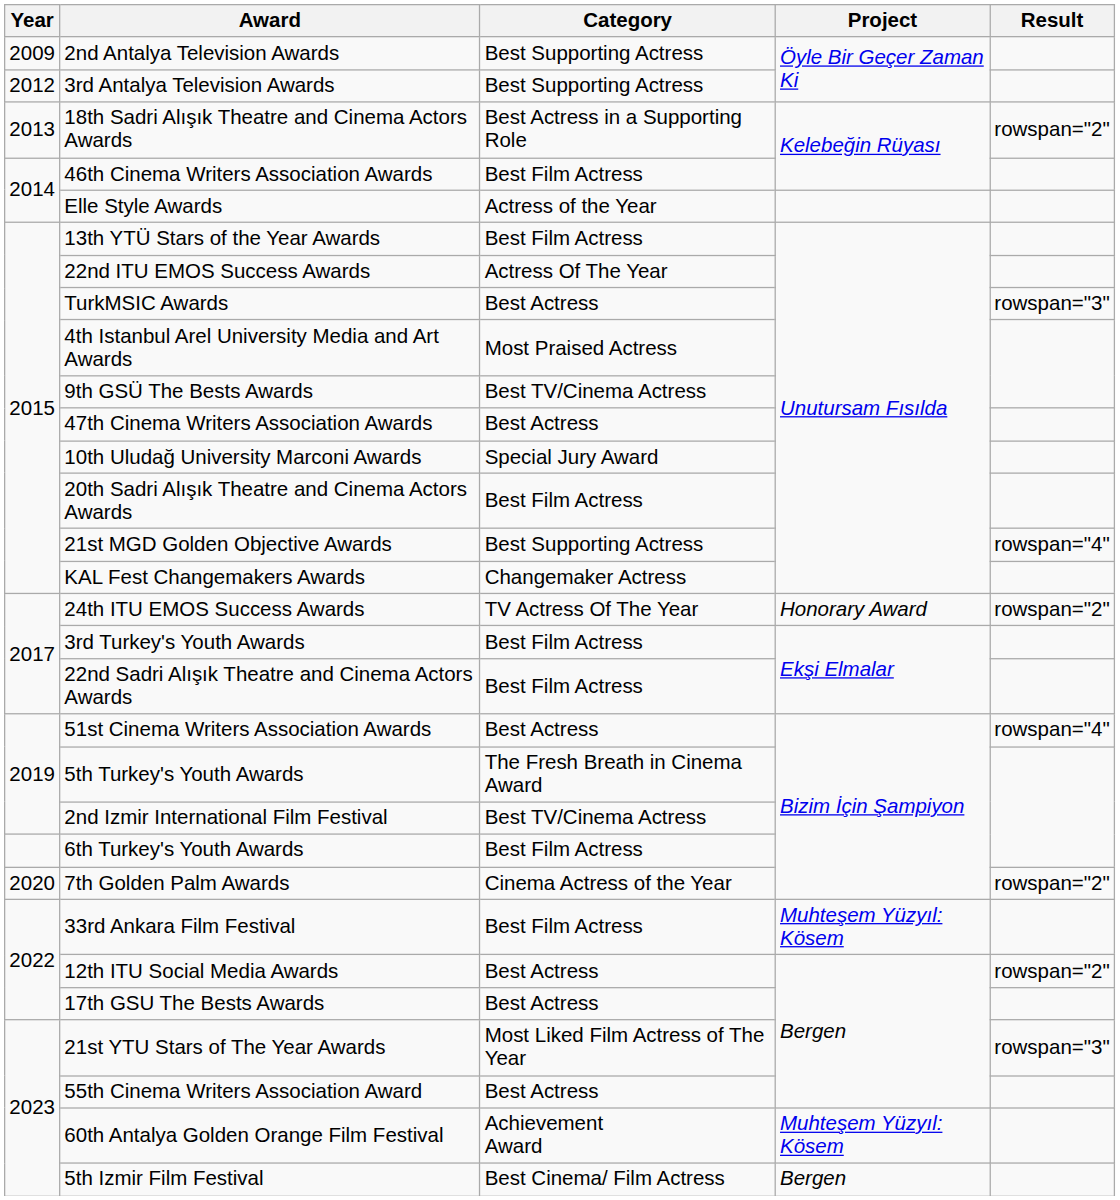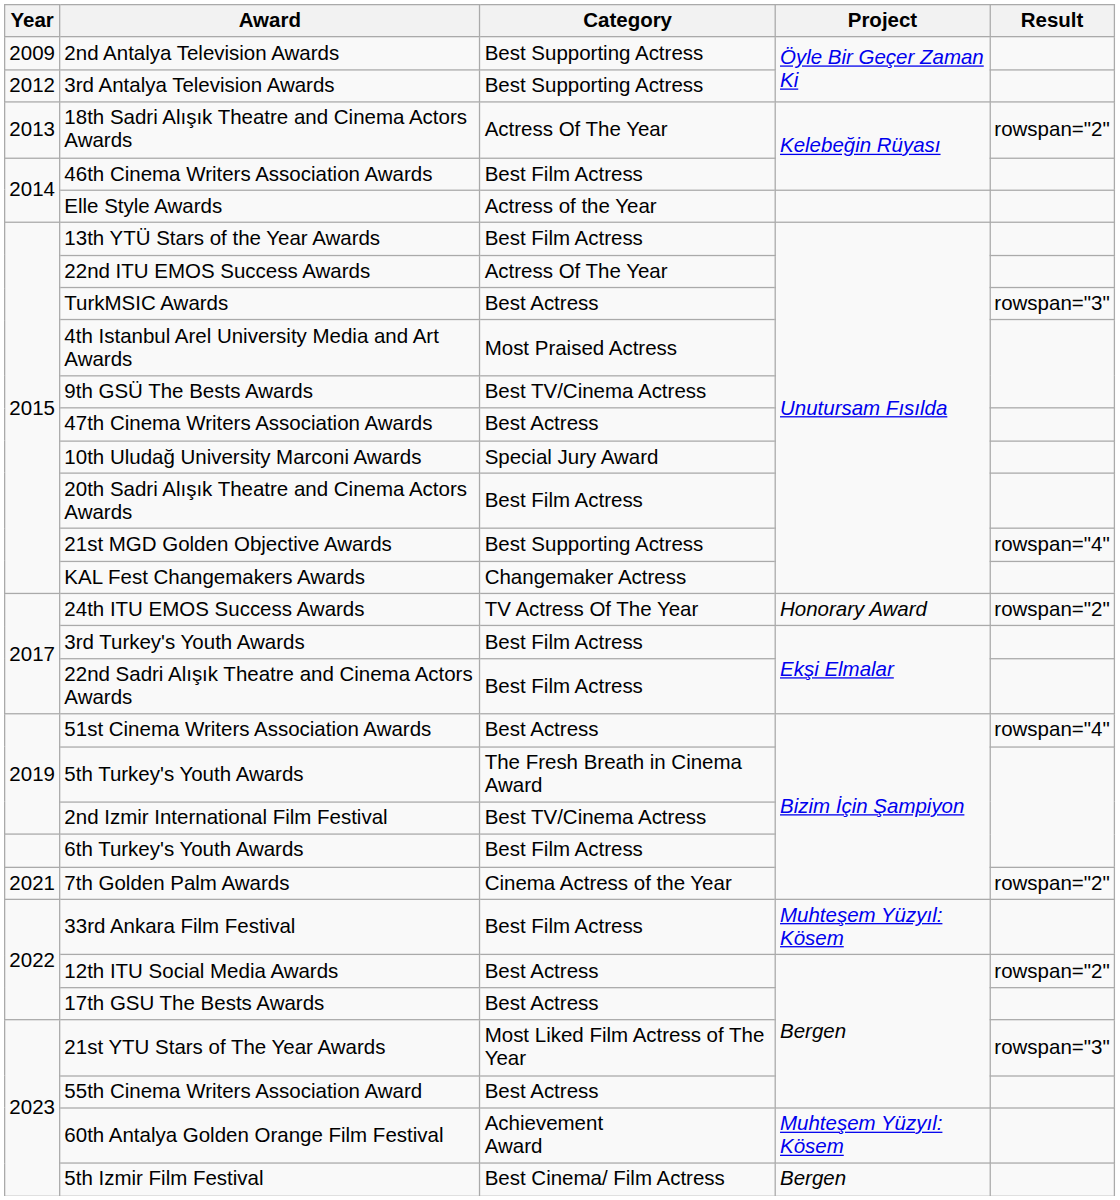(613, 129) Best Actress in a Supporting Role -> (576, 129) Actress Of The Year
(32, 882) 2020 -> (32, 882) 2021
